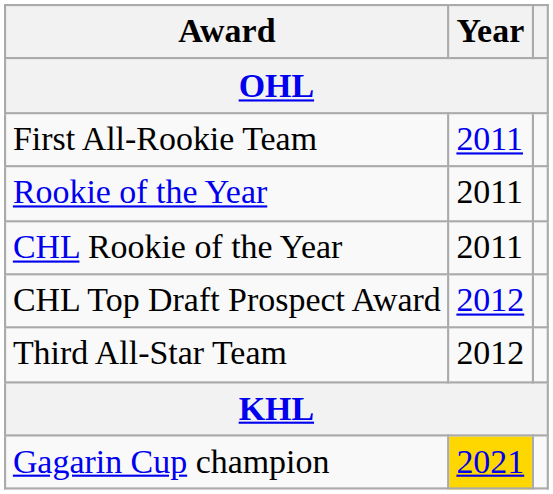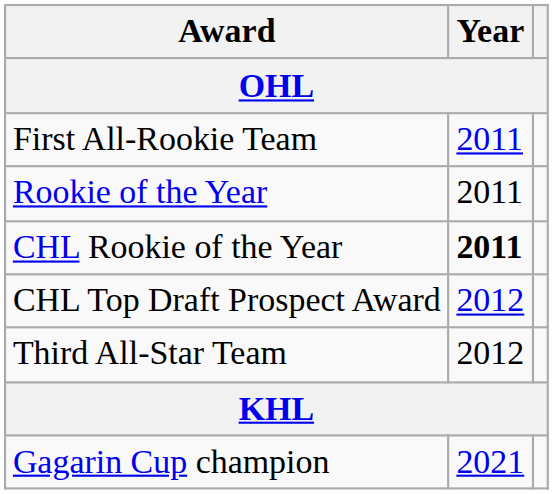(490, 246) normal -> (489, 246) bold
(490, 461) gold background -> (490, 461) no background
